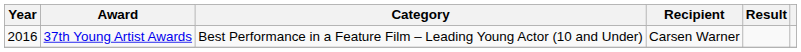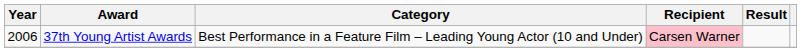(22, 36) 2016 -> (22, 36) 2006
(694, 36) no background -> (694, 36) pink background
